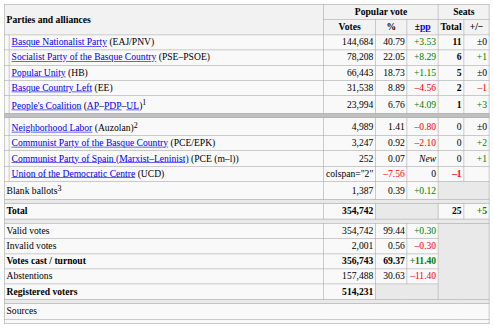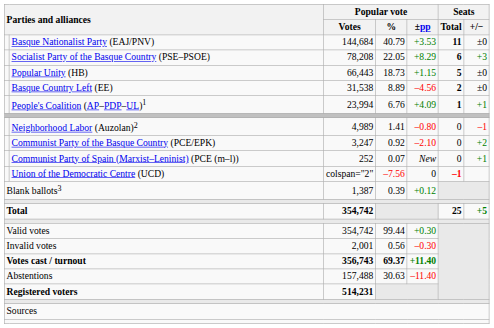(482, 57) +1 -> (482, 57) +3
(482, 88) –1 -> (482, 88) ±0
(482, 104) +3 -> (482, 104) +1
(482, 127) ±0 -> (482, 127) –1
